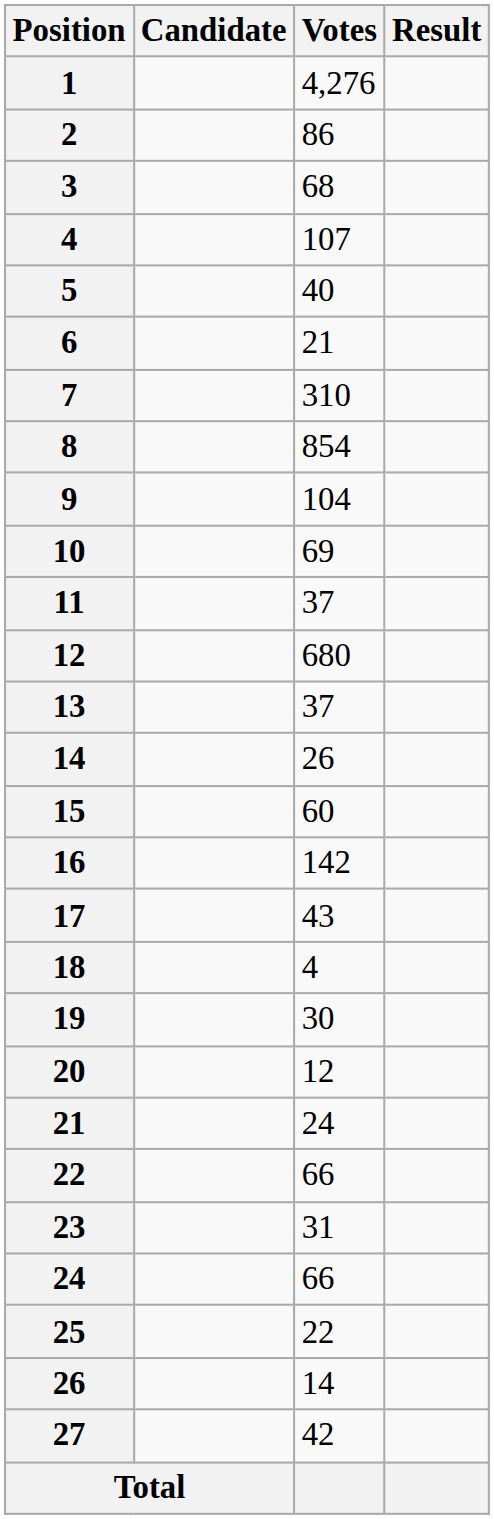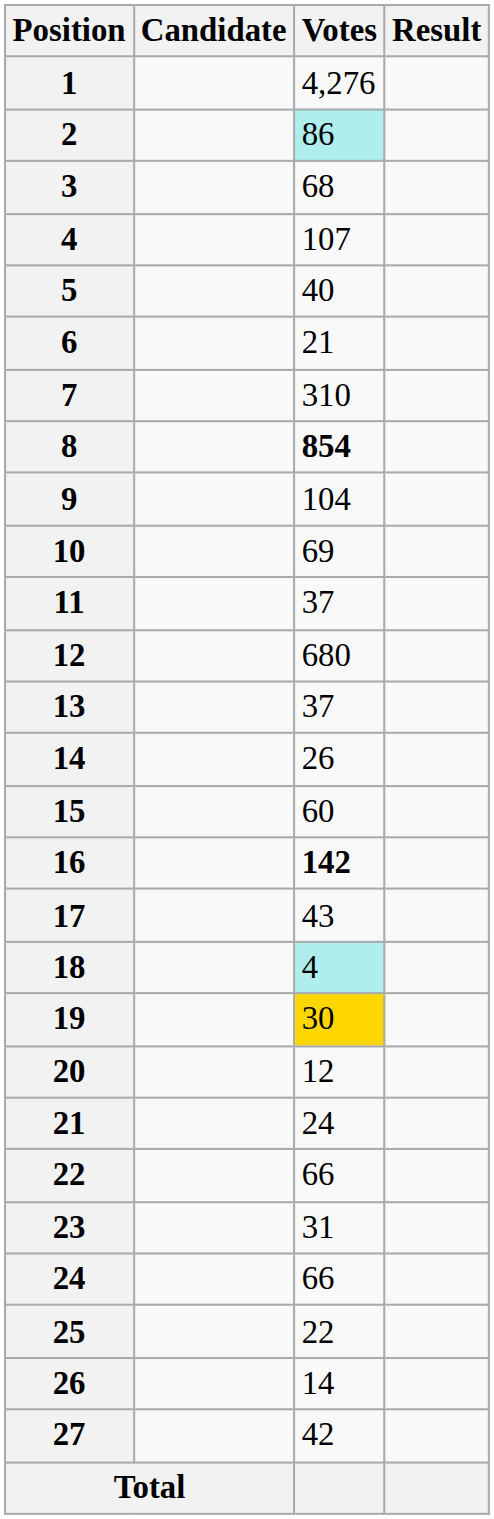(318, 134) no background -> (318, 134) paleturquoise background
(326, 446) normal -> (326, 446) bold
(326, 862) normal -> (326, 862) bold
(310, 966) no background -> (310, 966) paleturquoise background
(318, 1018) no background -> (318, 1018) gold background
